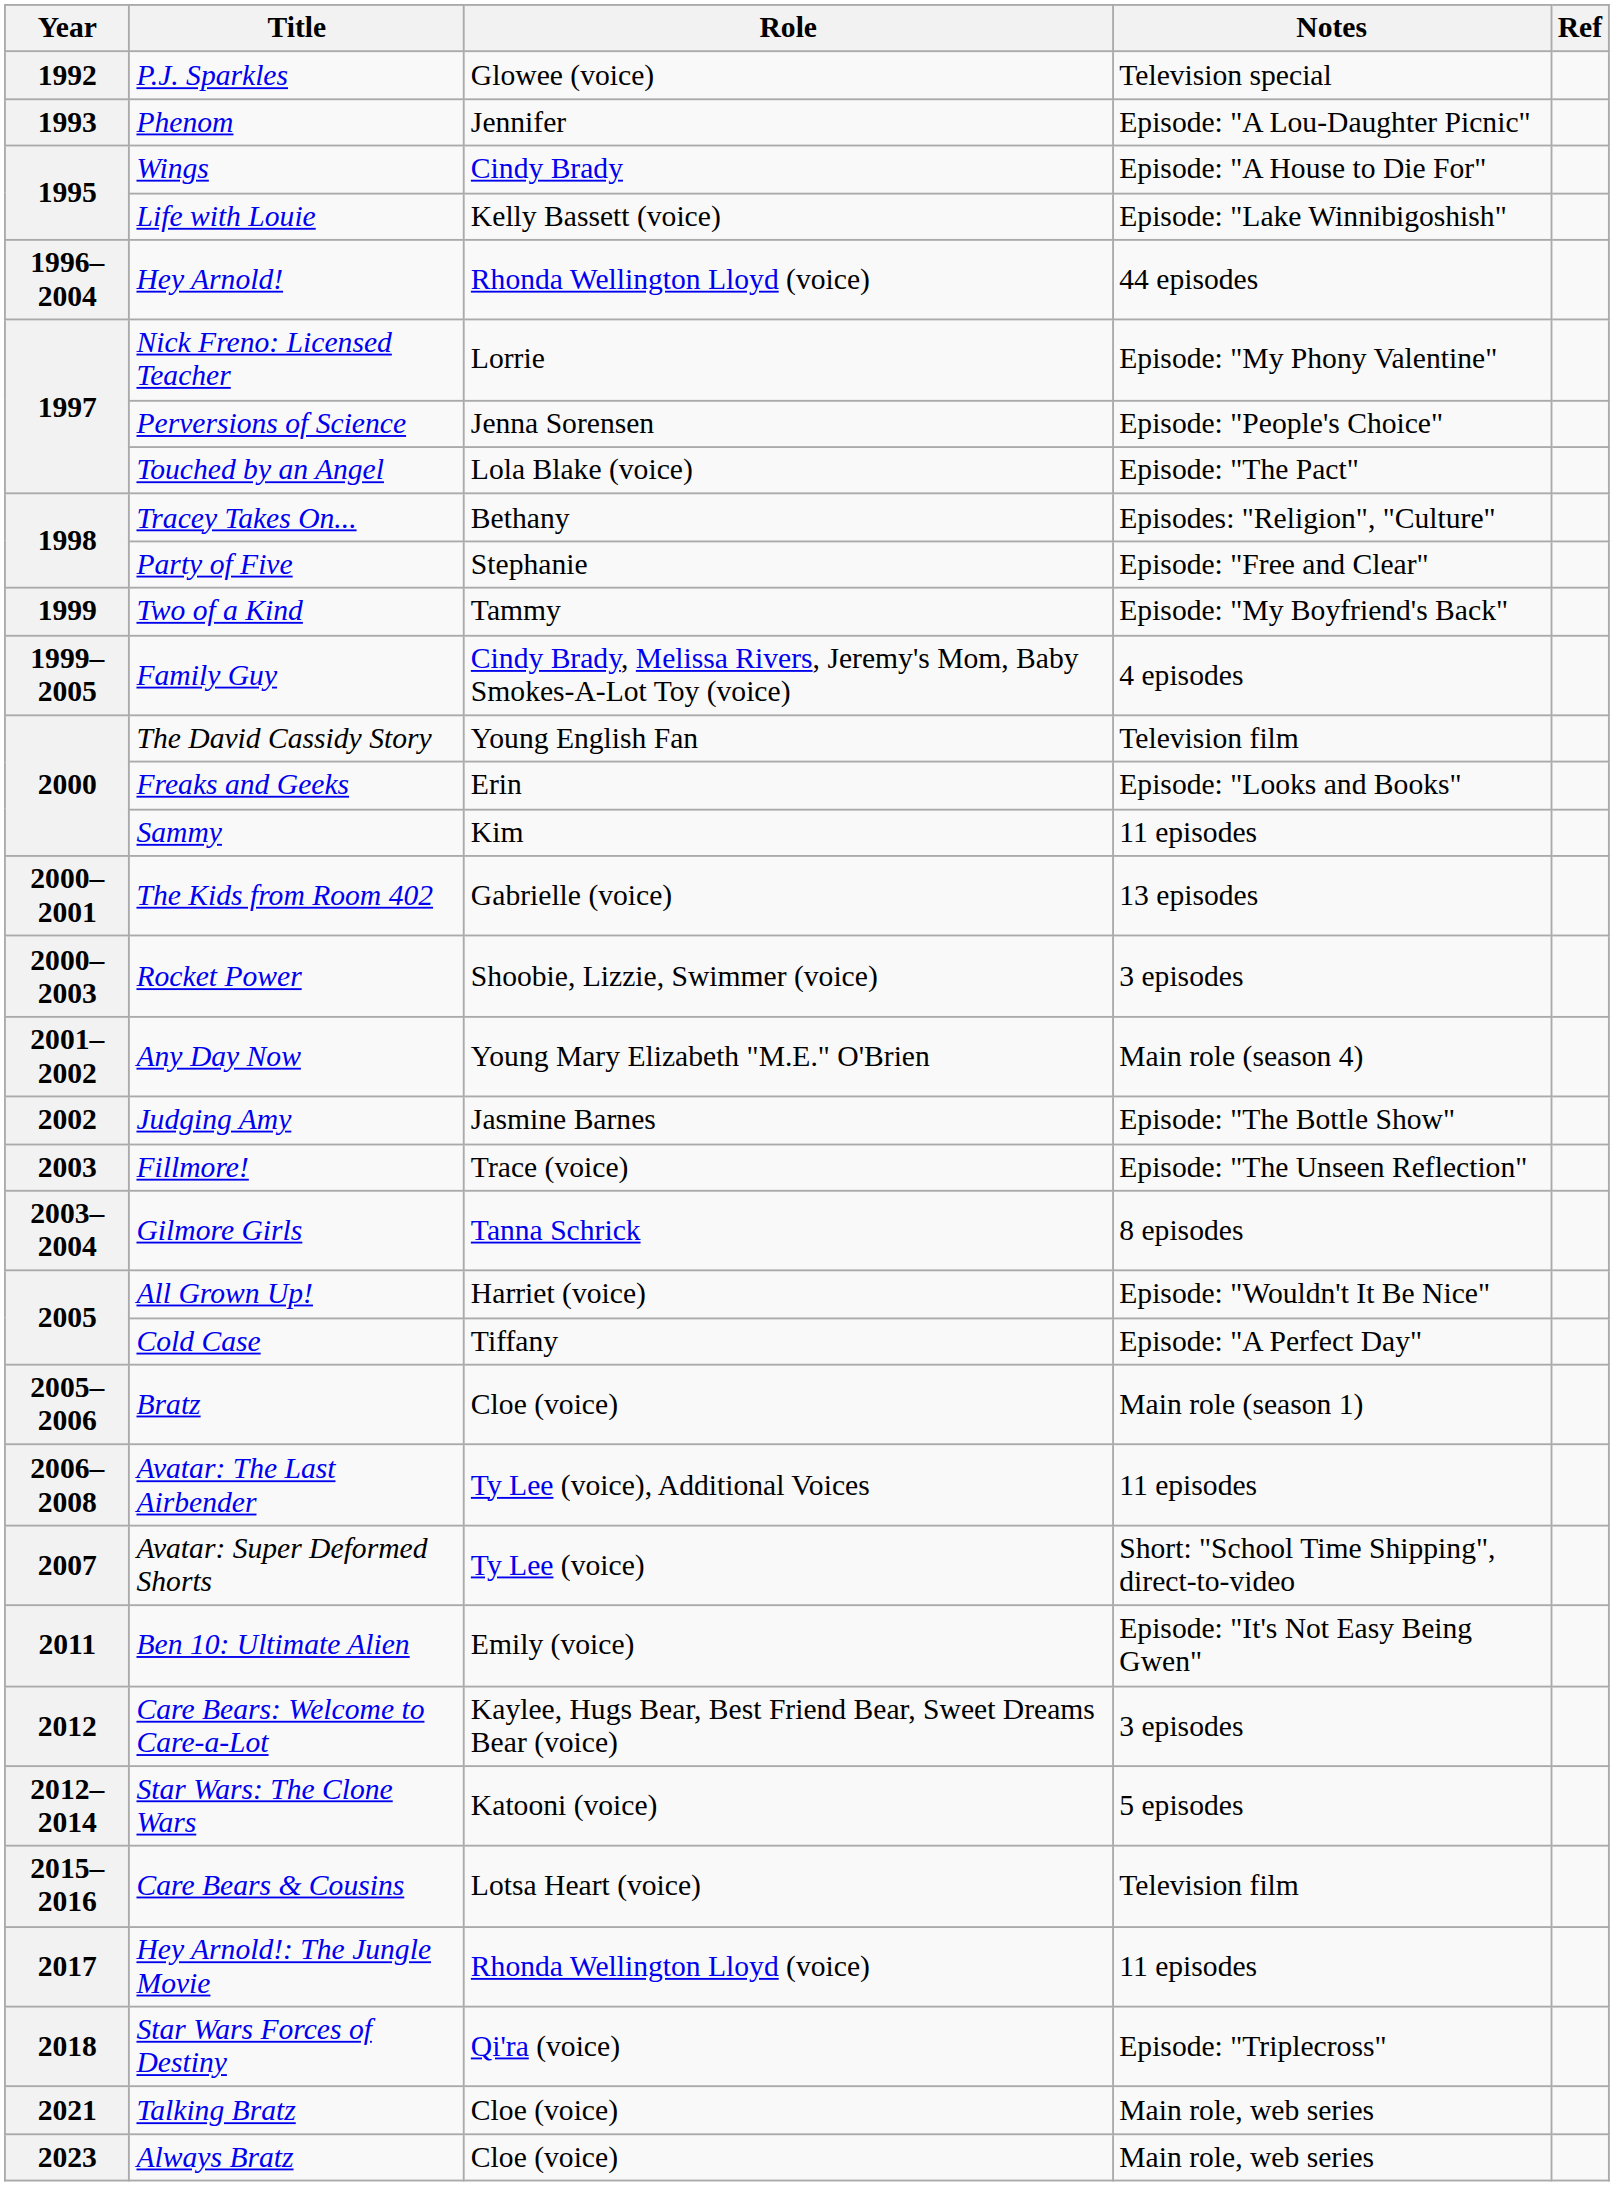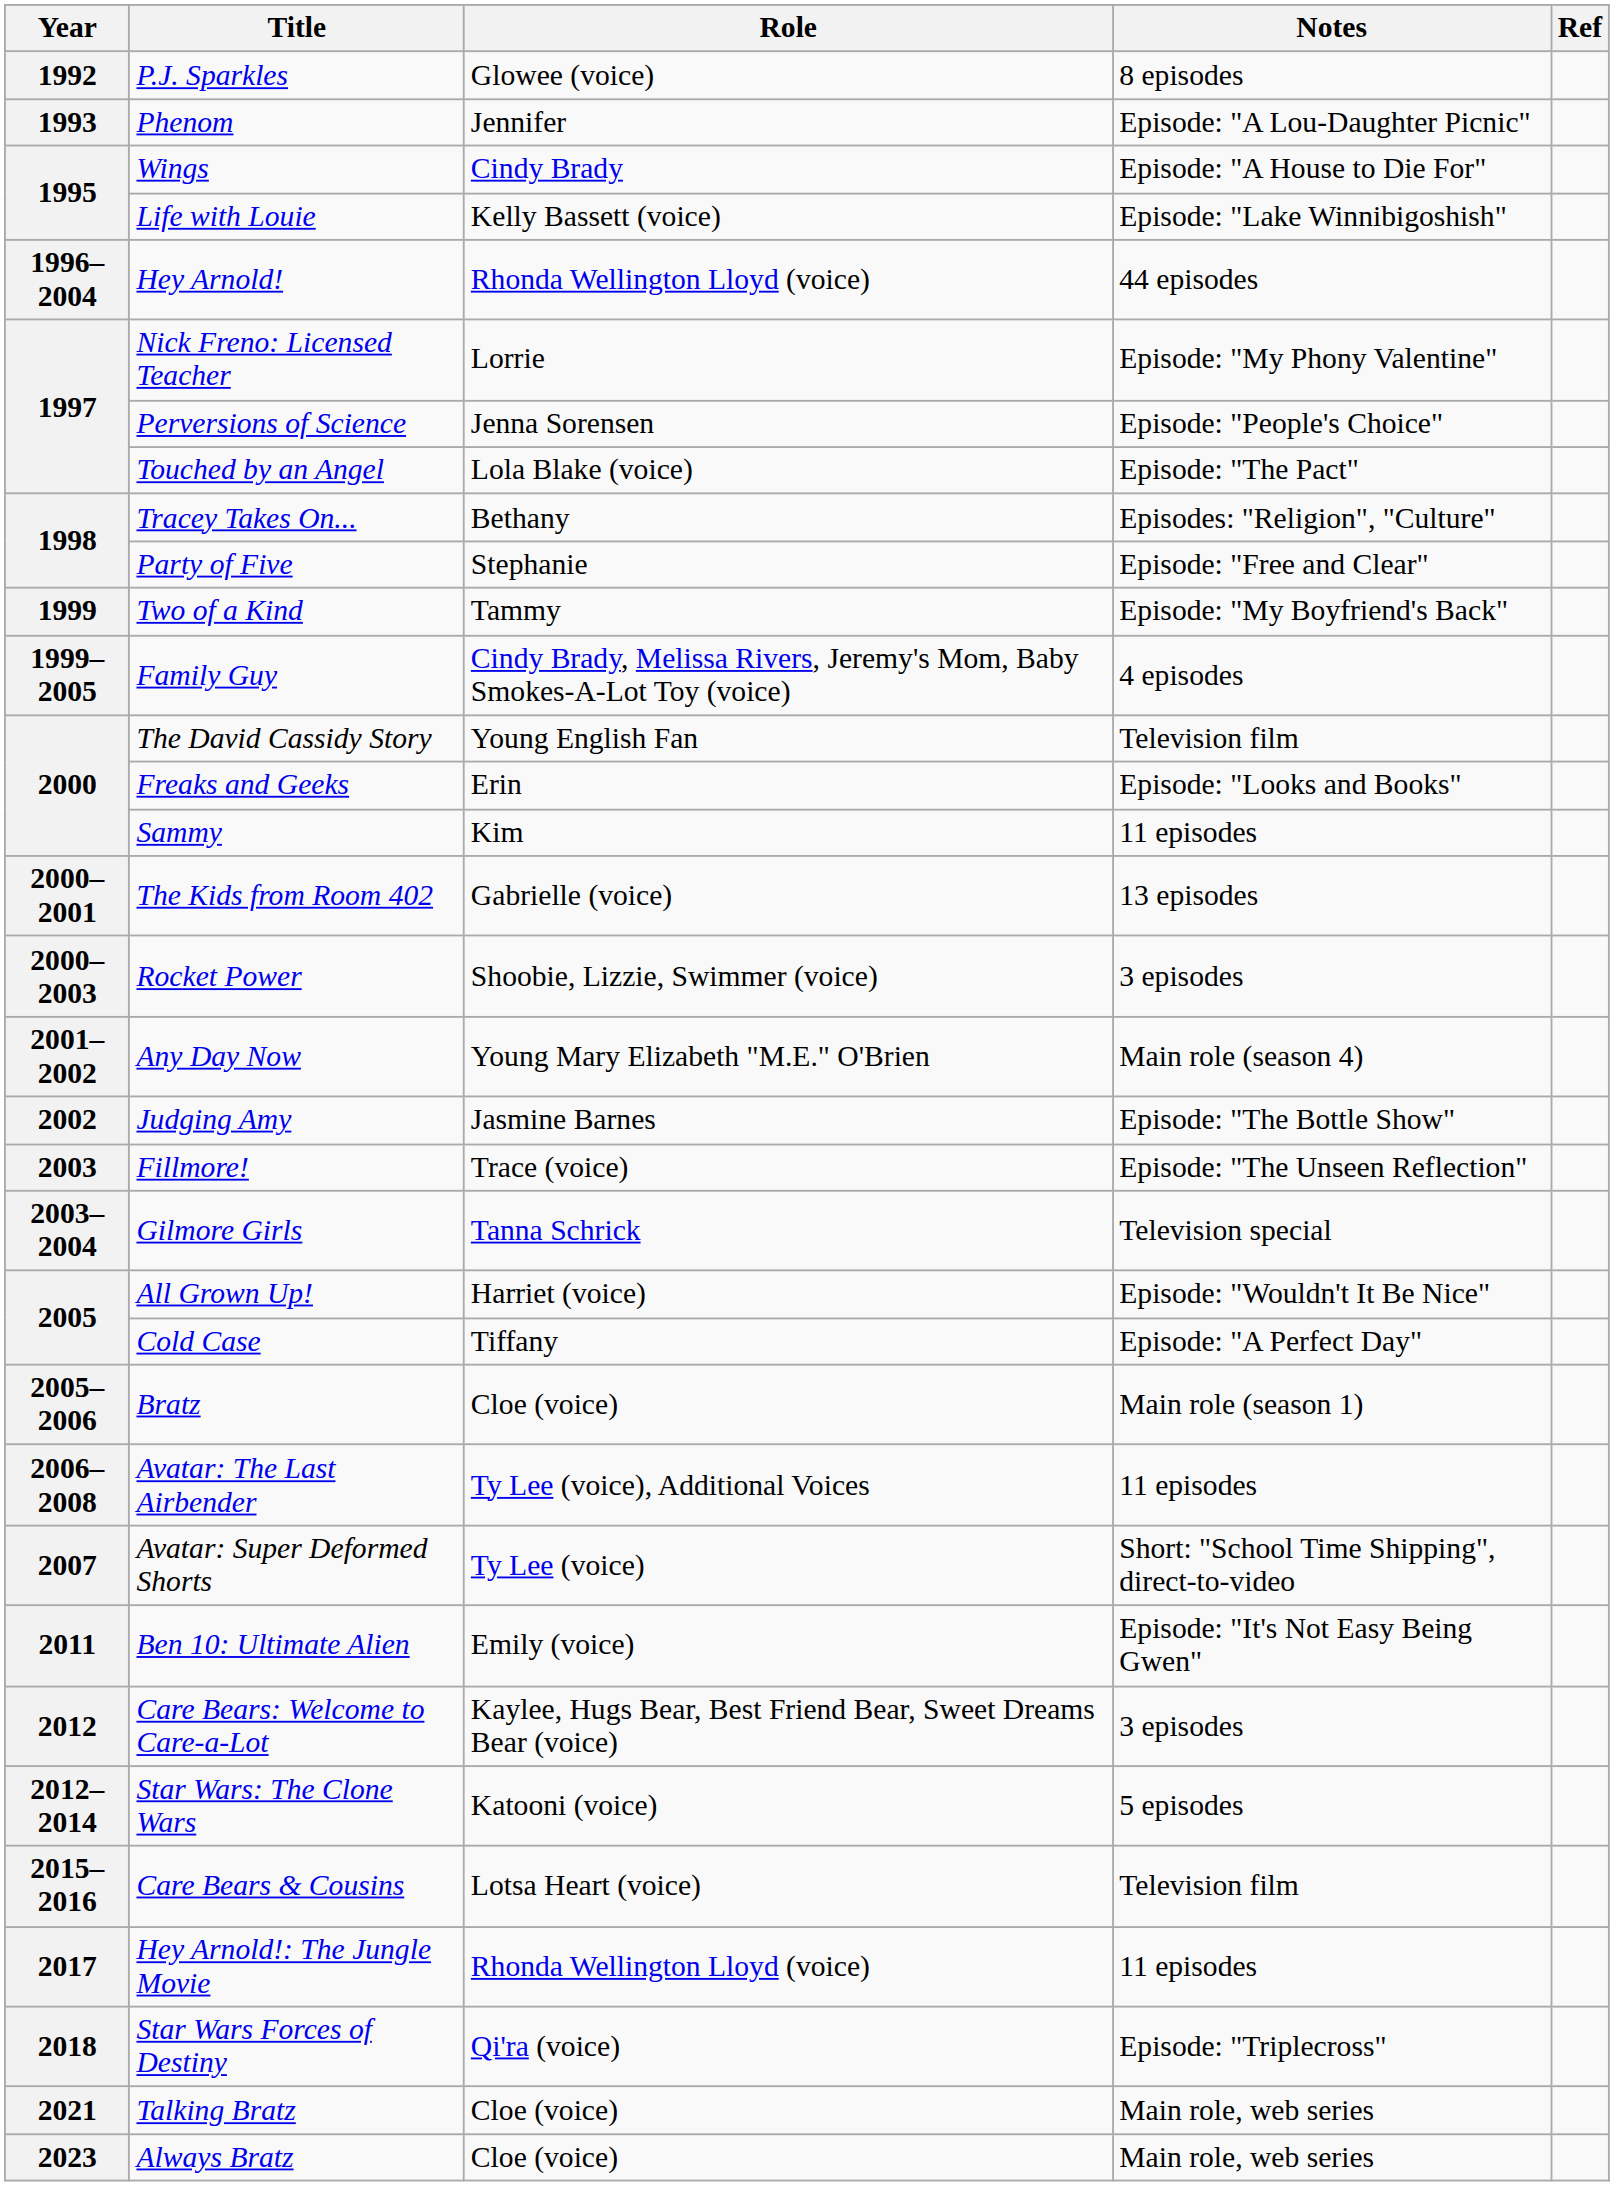(1225, 74) Television special -> (1181, 74) 8 episodes
(1181, 1230) 8 episodes -> (1225, 1230) Television special
